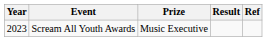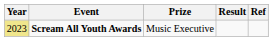(17, 28) no background -> (17, 28) khaki background
(83, 28) normal -> (86, 28) bold
